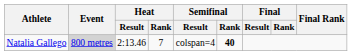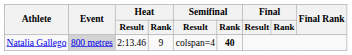(161, 43) 7 -> (161, 43) 9
